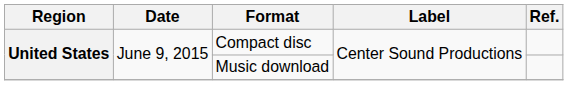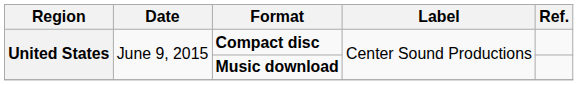(264, 42) normal -> (268, 42) bold
(272, 67) normal -> (277, 67) bold
